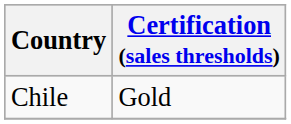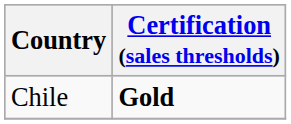(145, 97) normal -> (146, 97) bold
